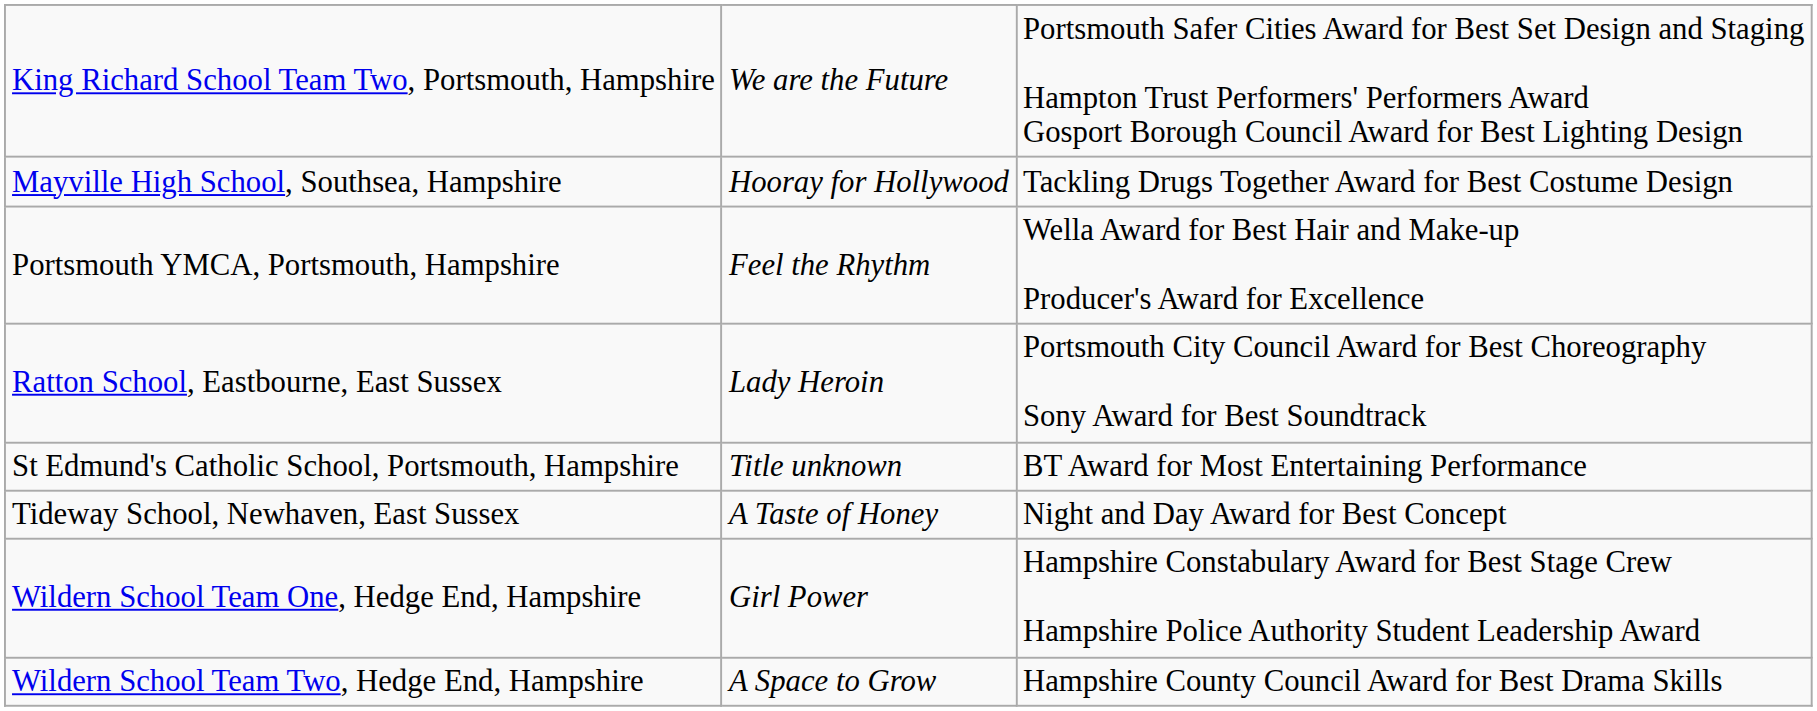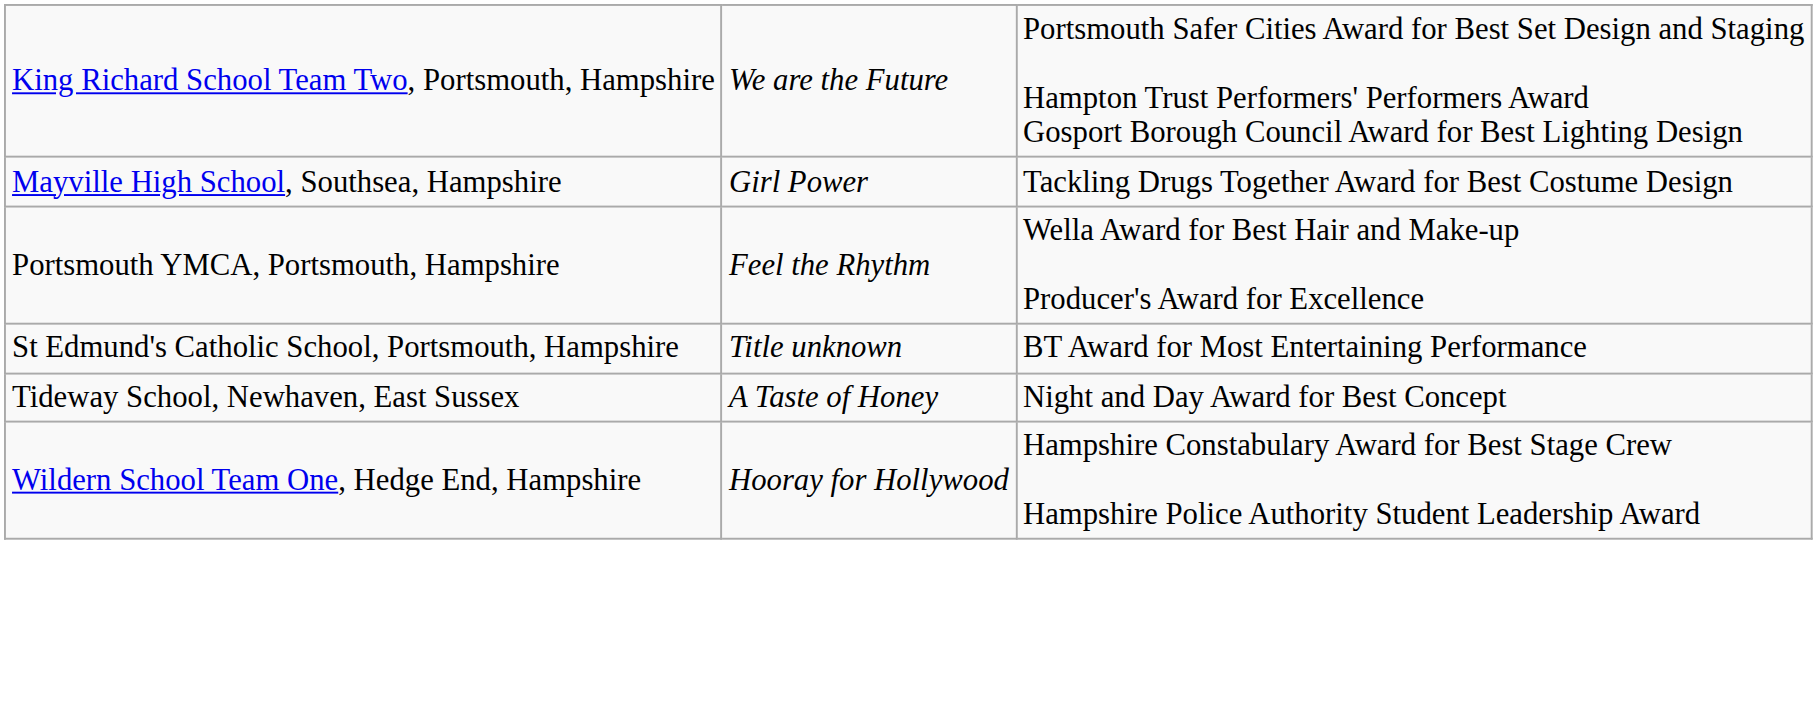(869, 181) Hooray for Hollywood -> (799, 181) Girl Power
- row: (257, 382)
(799, 597) Girl Power -> (869, 479) Hooray for Hollywood
- row: (328, 680)
